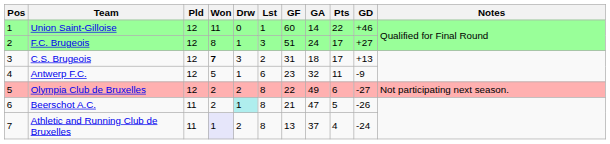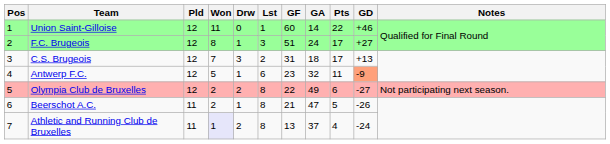(213, 59) bold -> (213, 59) normal
(360, 74) no background -> (360, 74) lightsalmon background
(239, 105) paleturquoise background -> (239, 105) no background
